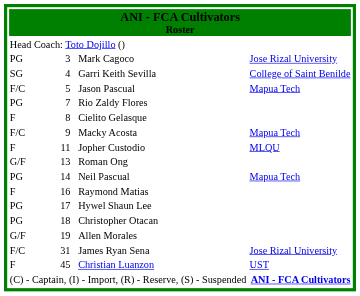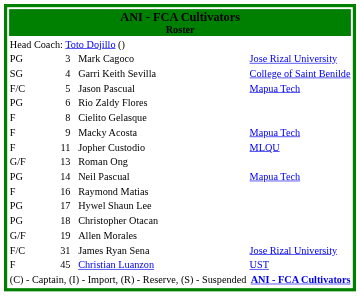(68, 103) 7 -> (68, 103) 6
(17, 132) F/C -> (13, 132) F
